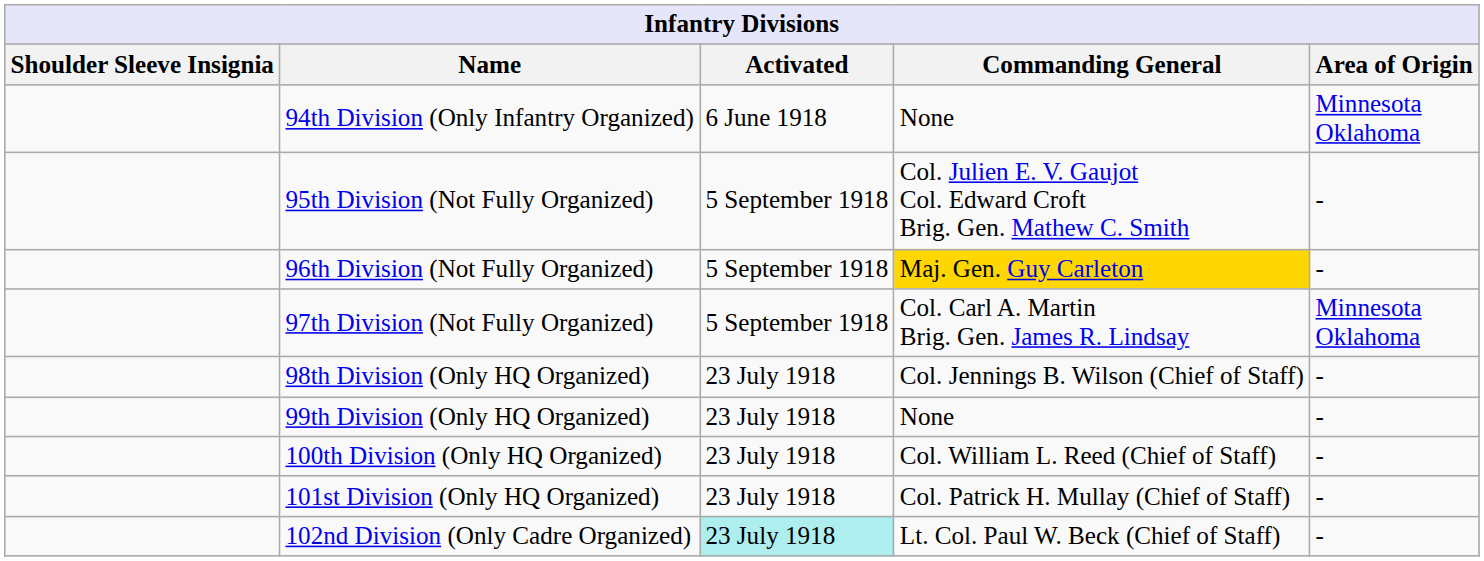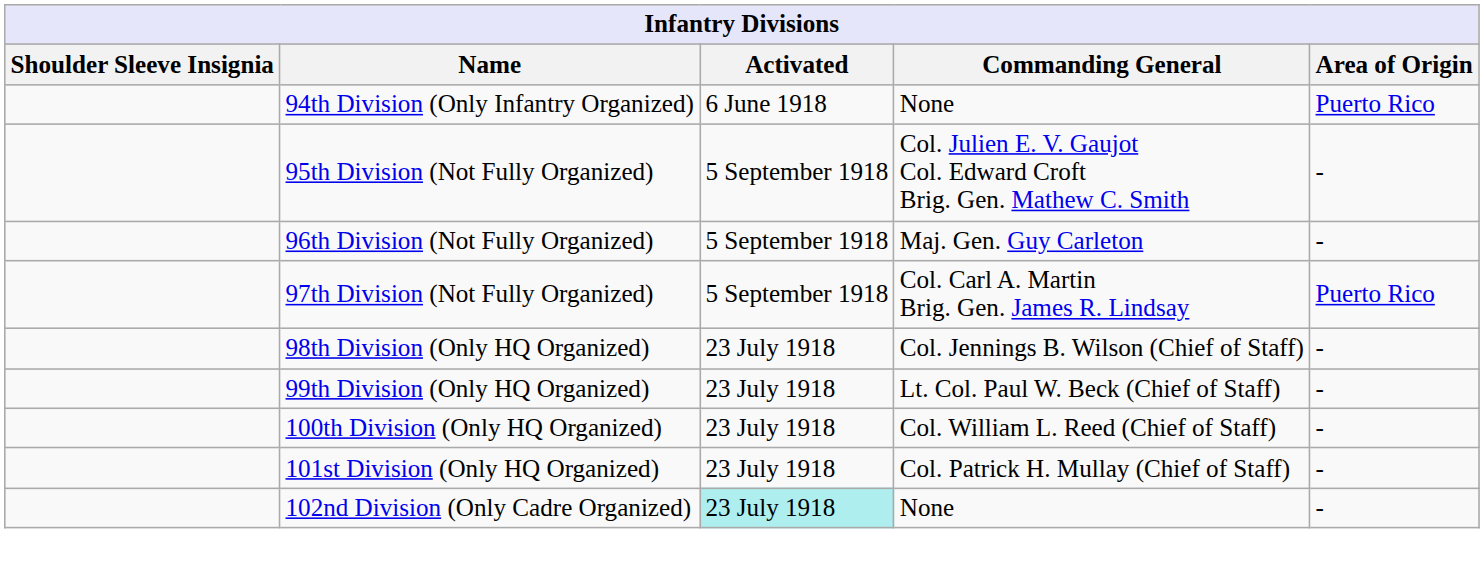(1369, 118) Minnesota Oklahoma -> (1375, 104) Puerto Rico
(1022, 268) gold background -> (1022, 240) no background
(1369, 322) Minnesota Oklahoma -> (1375, 294) Puerto Rico
(927, 416) None -> (1090, 388) Lt. Col. Paul W. Beck (Chief of Staff)
(1090, 535) Lt. Col. Paul W. Beck (Chief of Staff) -> (927, 507) None
